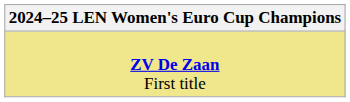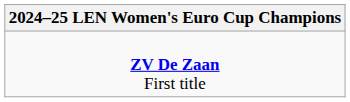(175, 73) khaki background -> (175, 73) no background
